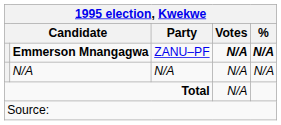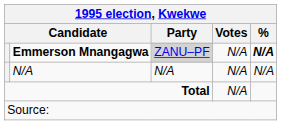(182, 52) no background -> (182, 52) lightgrey background
(237, 52) bold -> (237, 52) normal
